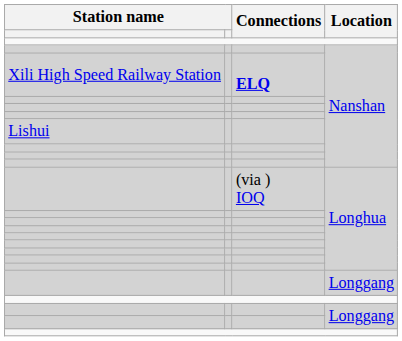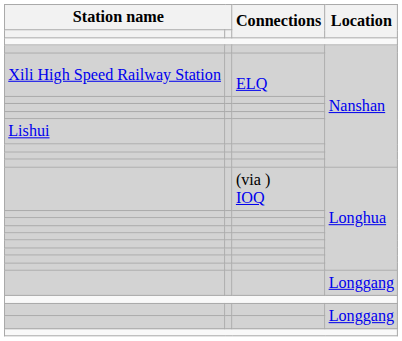(253, 83) bold -> (252, 83) normal
